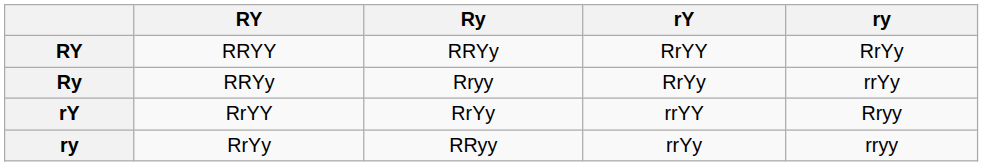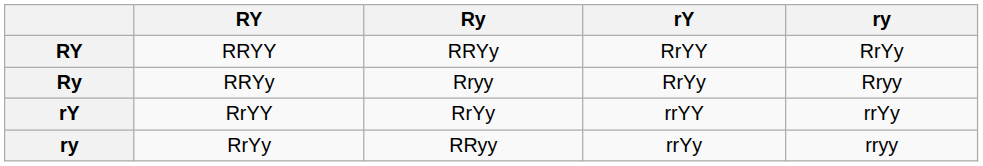(882, 82) rrYy -> (882, 82) Rryy
(882, 113) Rryy -> (882, 113) rrYy
